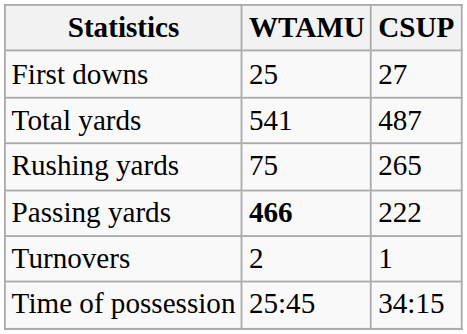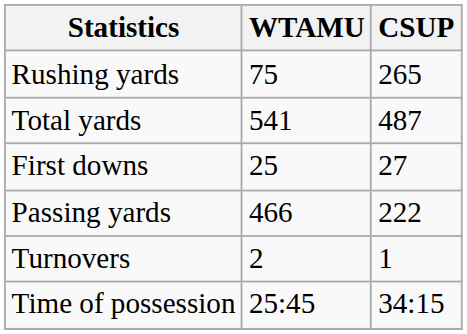rows swapped: (80, 73) <-> (95, 166)
(271, 212) bold -> (271, 212) normal
